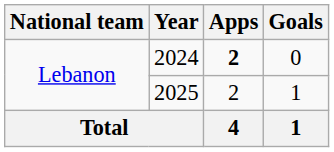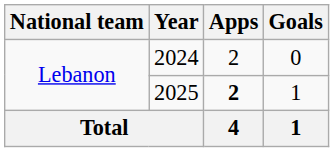(234, 57) bold -> (234, 57) normal
(234, 92) normal -> (234, 92) bold
